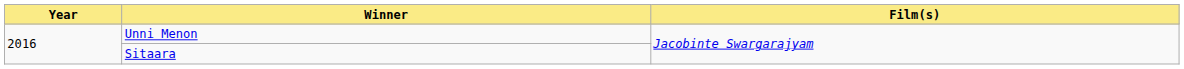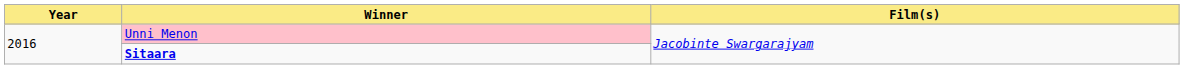(161, 34) no background -> (161, 34) pink background
(150, 54) normal -> (150, 54) bold
